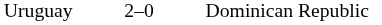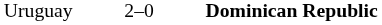(287, 10) normal -> (292, 10) bold
